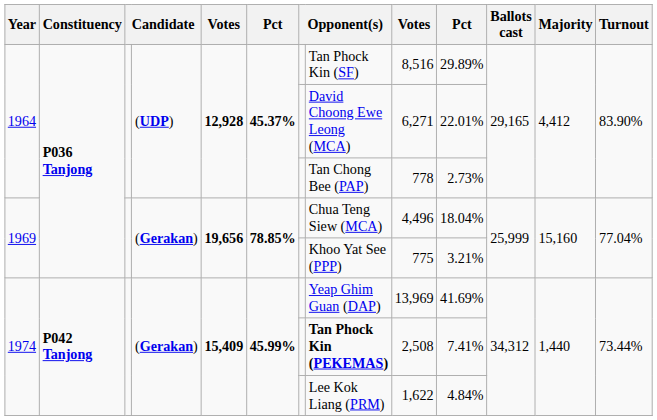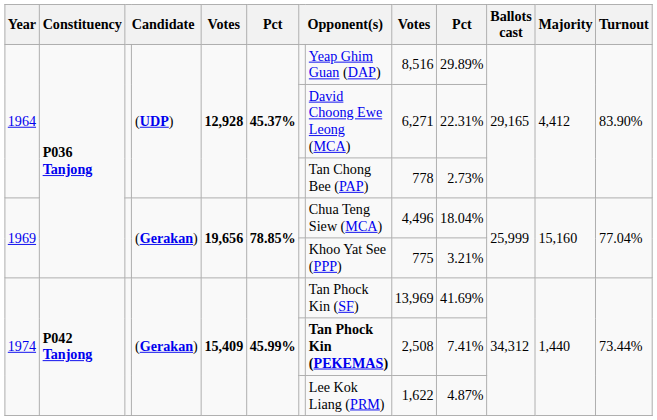(339, 64) Tan Phock Kin (SF) -> (345, 64) Yeap Ghim Guan (DAP)
(462, 121) 22.01% -> (462, 121) 22.31%
(345, 298) Yeap Ghim Guan (DAP) -> (339, 298) Tan Phock Kin (SF)
(465, 395) 4.84% -> (465, 395) 4.87%
